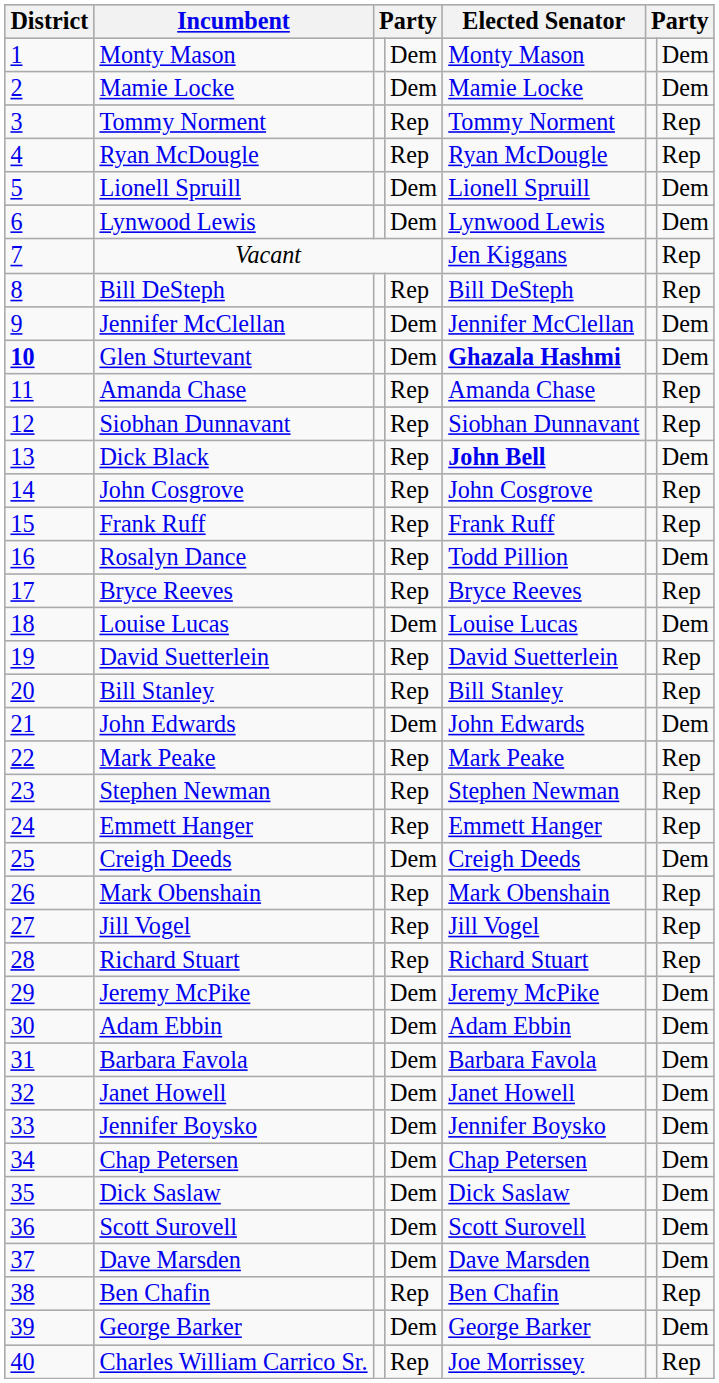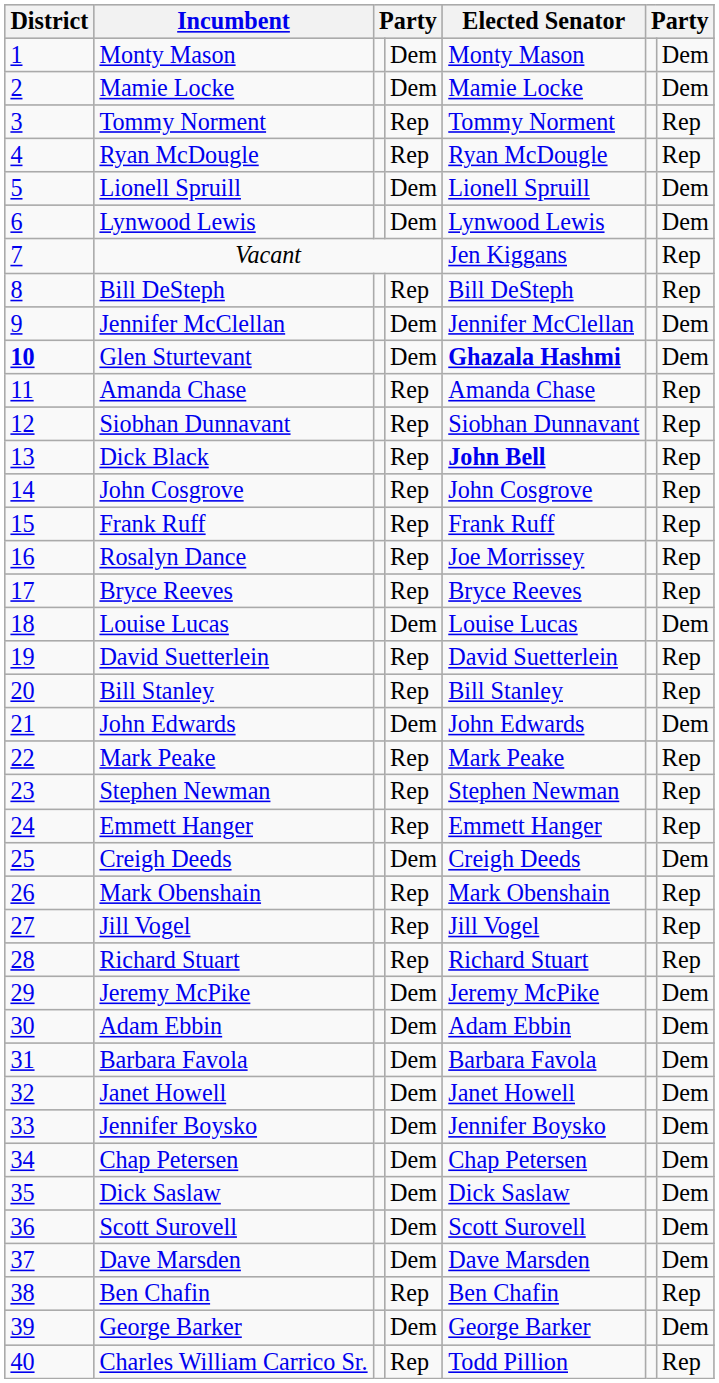(685, 456) Dem -> (681, 456) Rep
(508, 557) Todd Pillion -> (516, 557) Joe Morrissey
(685, 557) Dem -> (681, 557) Rep
(516, 1361) Joe Morrissey -> (508, 1361) Todd Pillion
